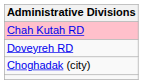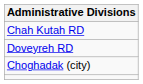(46, 30) pink background -> (46, 30) no background
